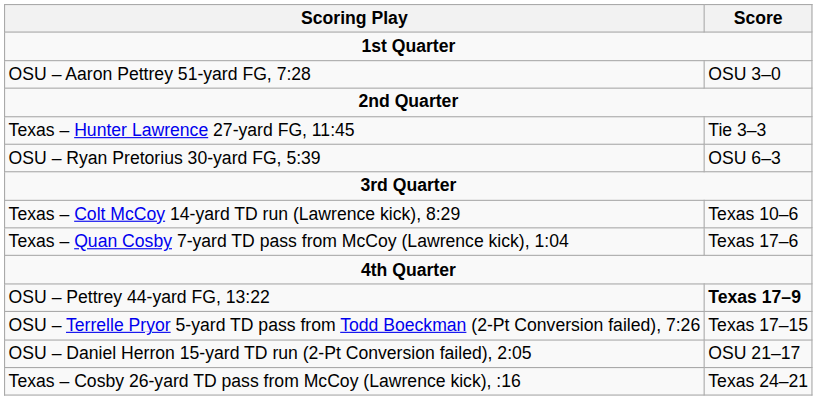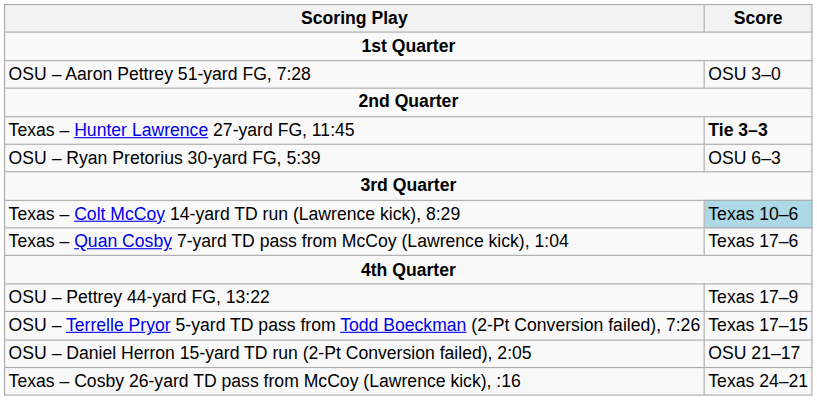(737, 130) normal -> (738, 130) bold
(753, 213) no background -> (753, 213) lightblue background
(755, 297) bold -> (753, 297) normal
